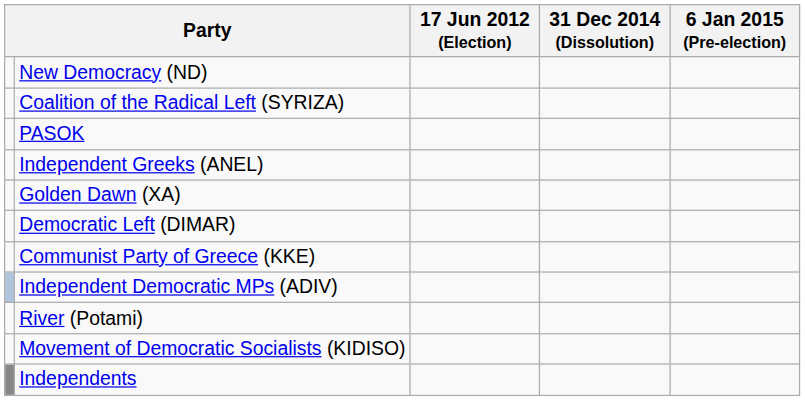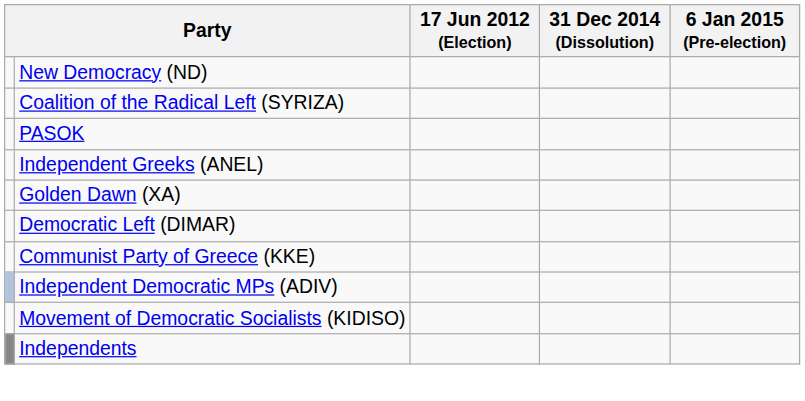- row: (81, 317)
